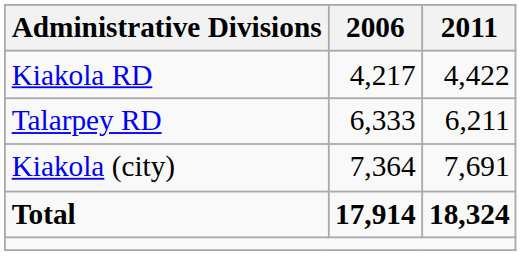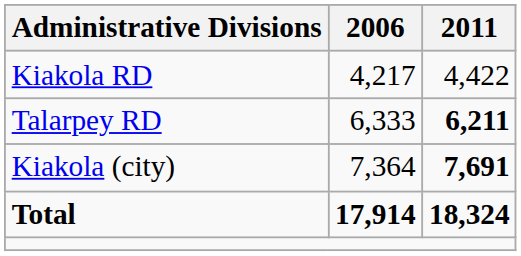(477, 120) normal -> (477, 120) bold
(477, 167) normal -> (477, 167) bold
